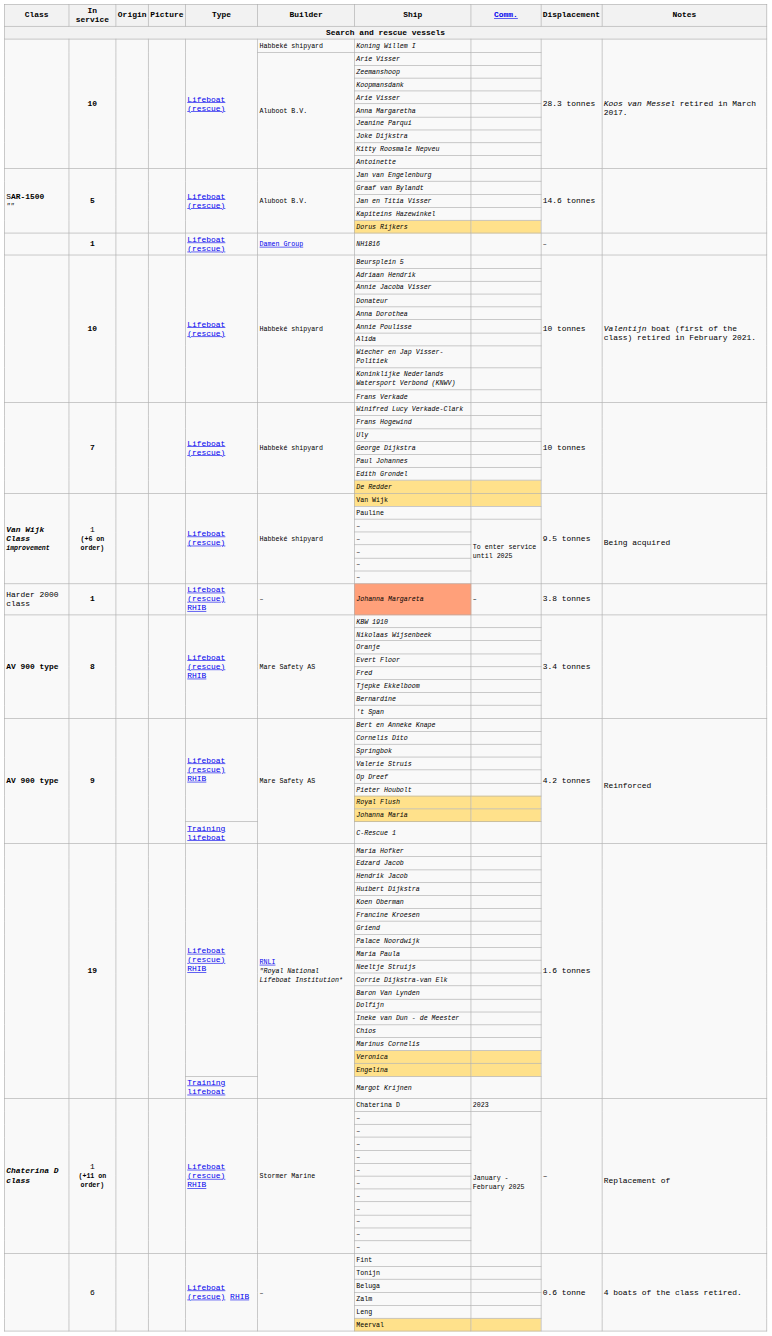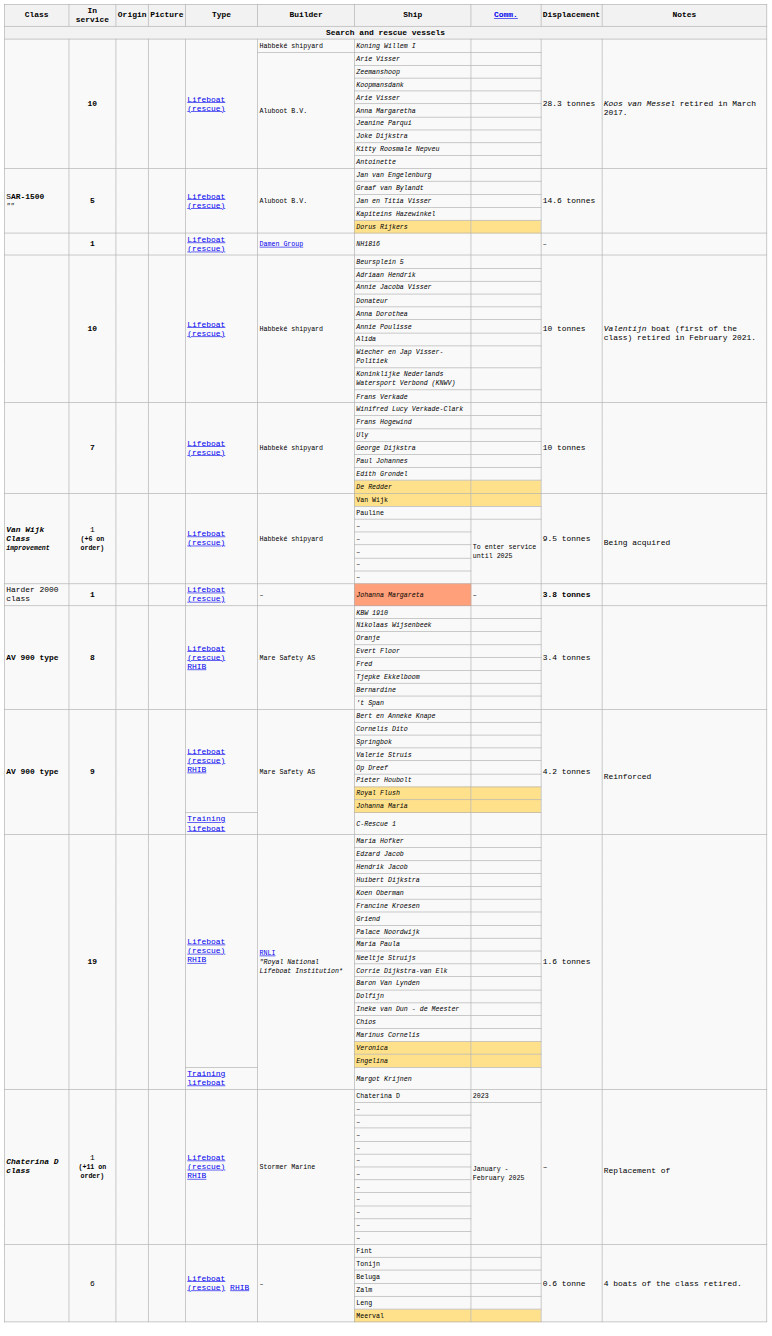(206, 599) Lifeboat (rescue) RHIB -> (206, 595) Lifeboat (rescue)
(567, 599) normal -> (567, 595) bold
